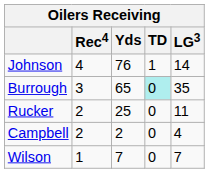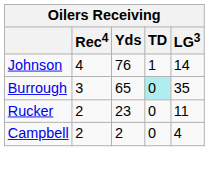(123, 111) 25 -> (123, 111) 23
- row: (29, 156)
